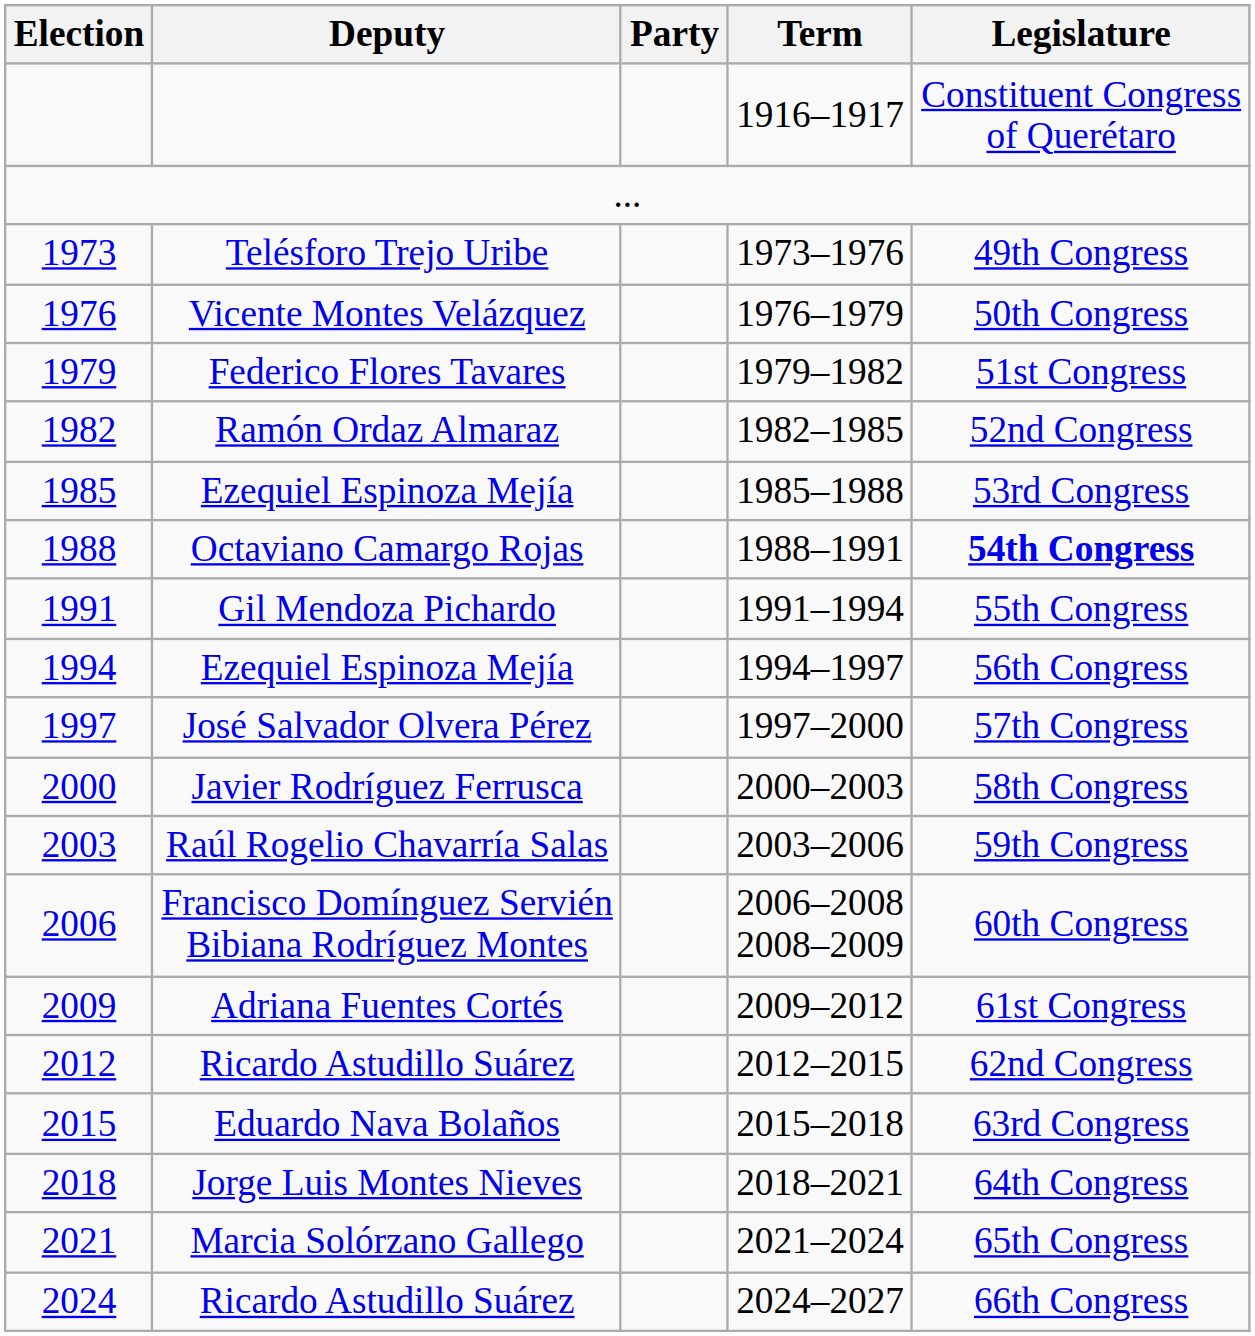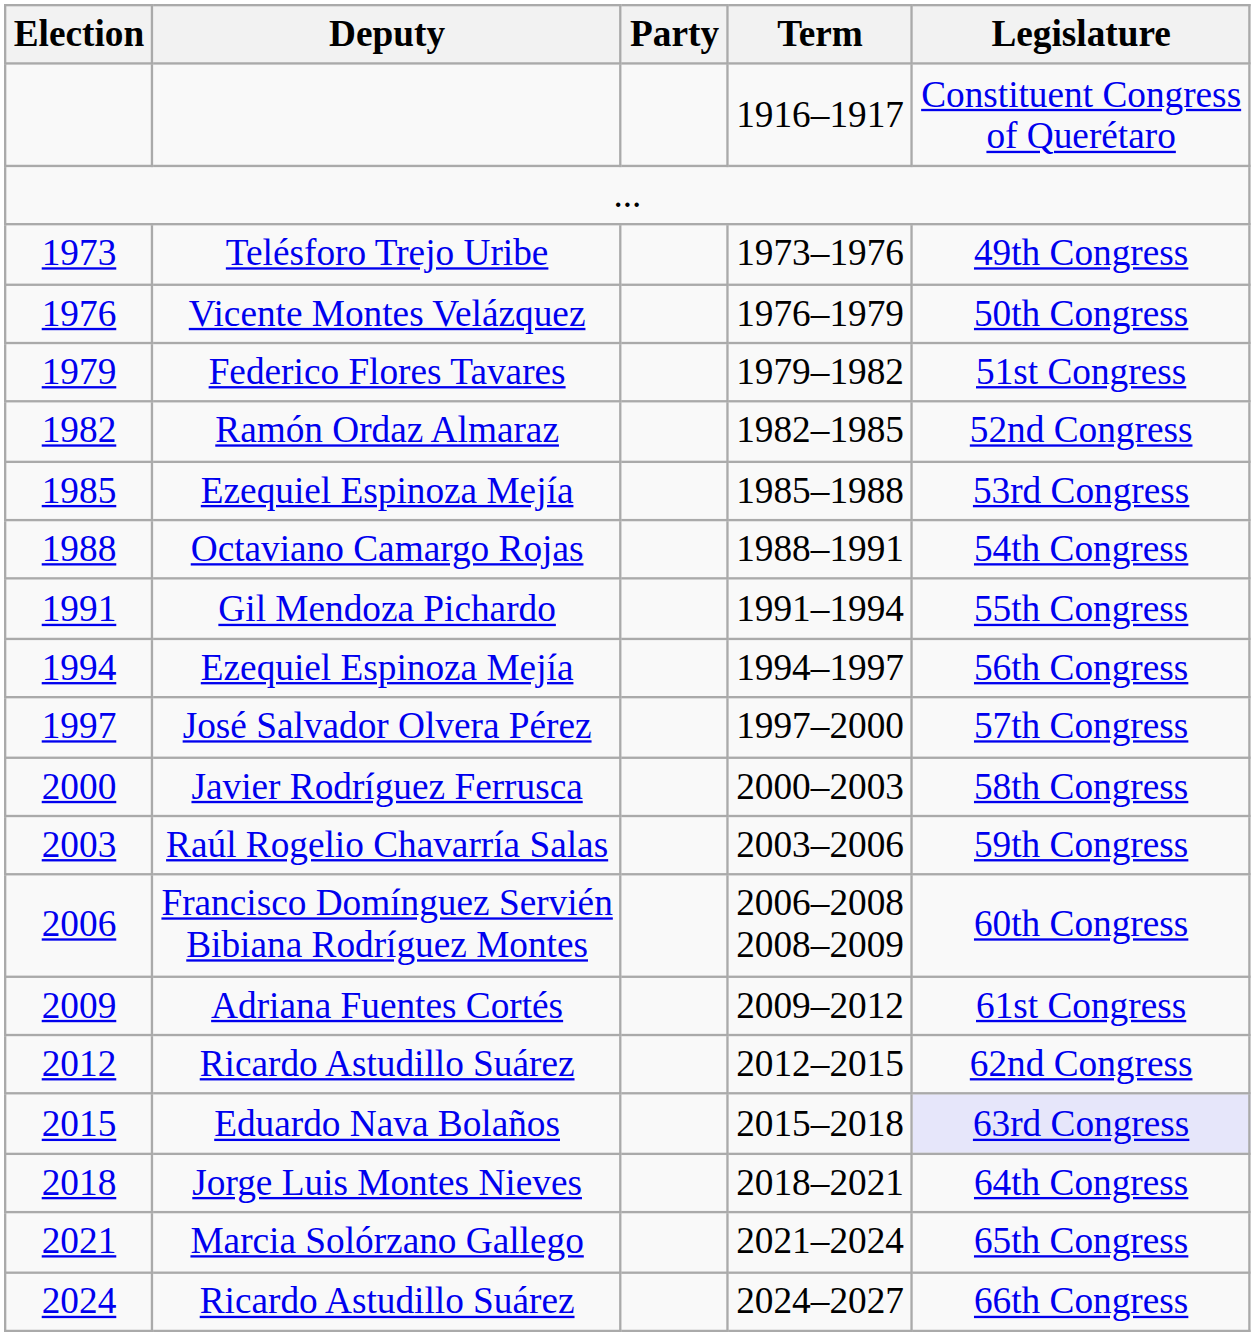(1081, 548) bold -> (1081, 548) normal
(1081, 1123) no background -> (1081, 1123) lavender background
